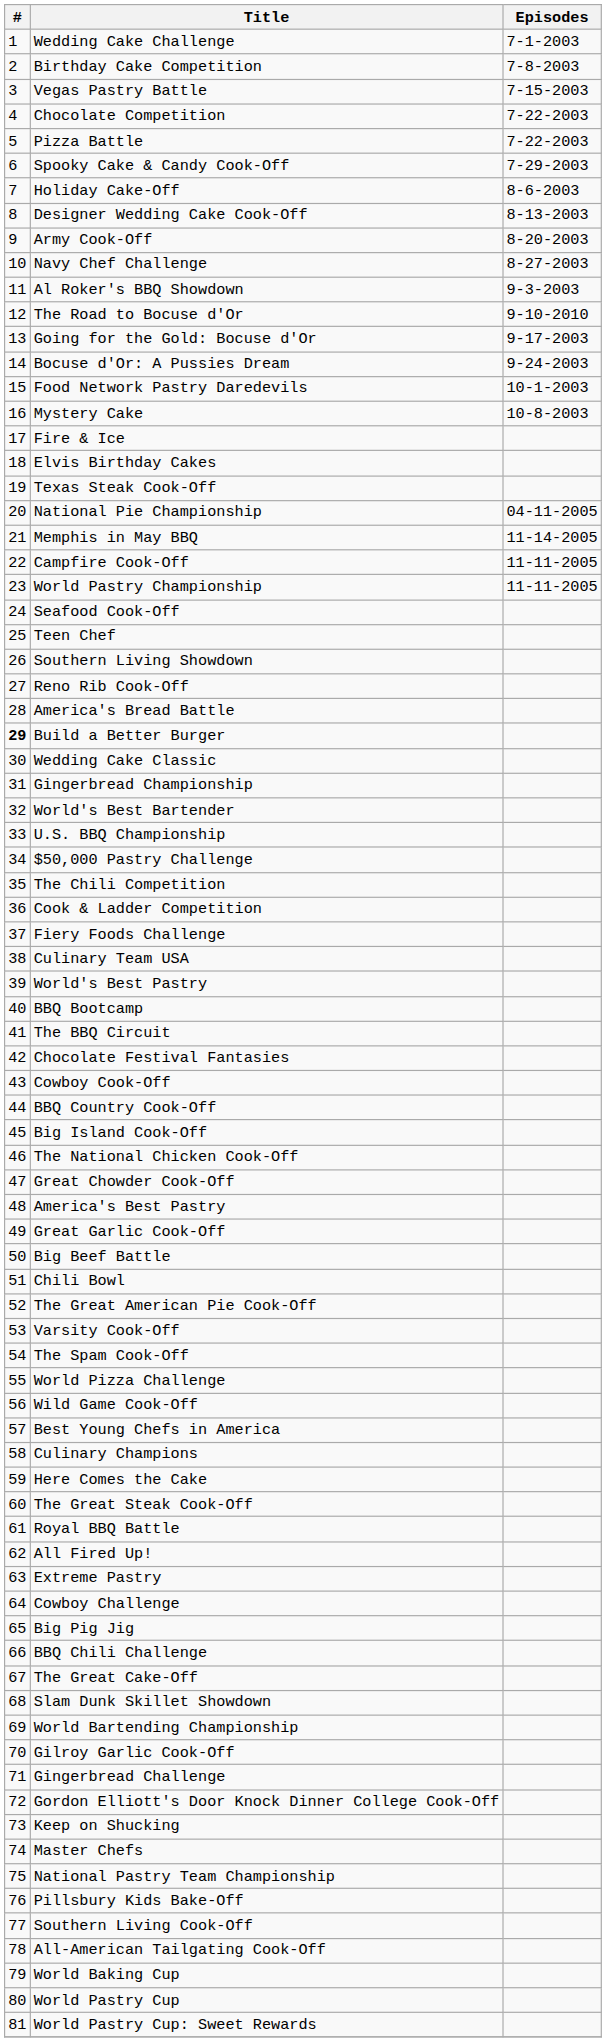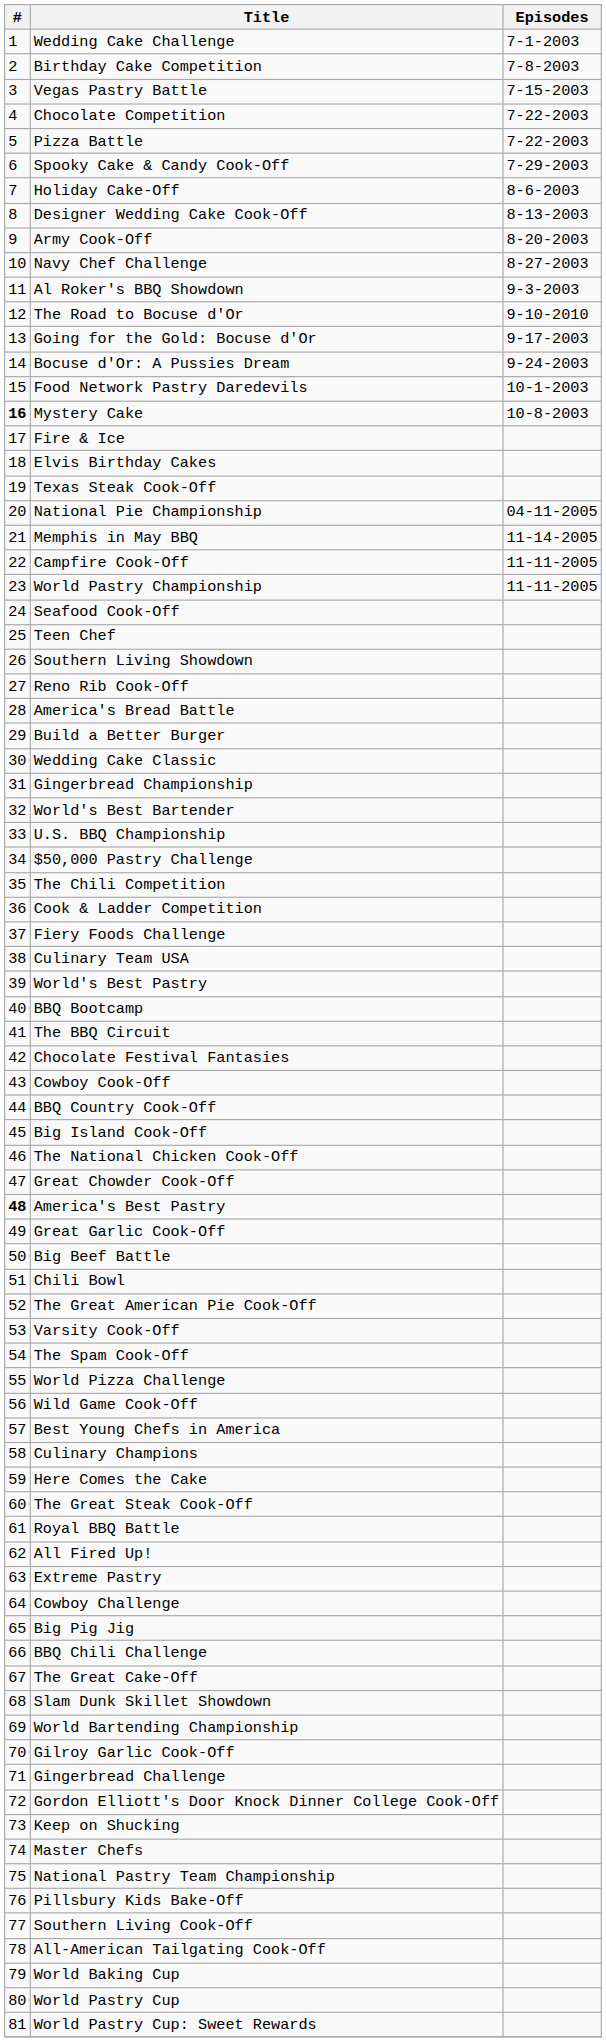(17, 414) normal -> (17, 414) bold
(17, 736) bold -> (17, 736) normal
(17, 1207) normal -> (17, 1207) bold
